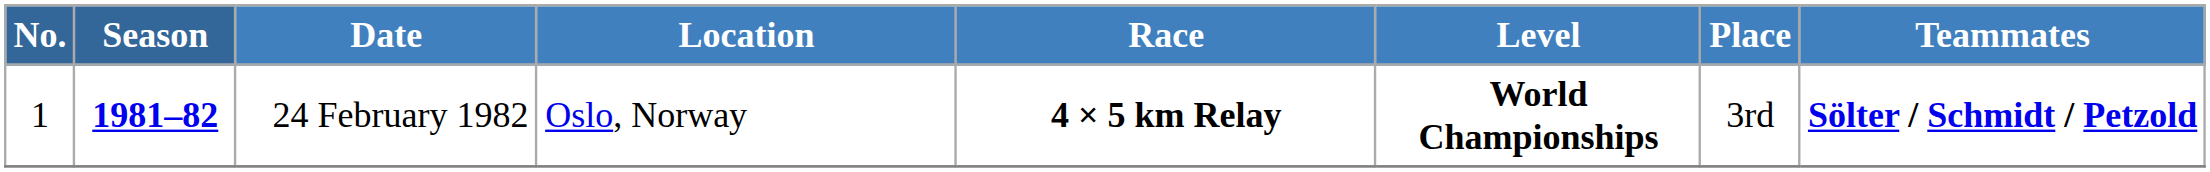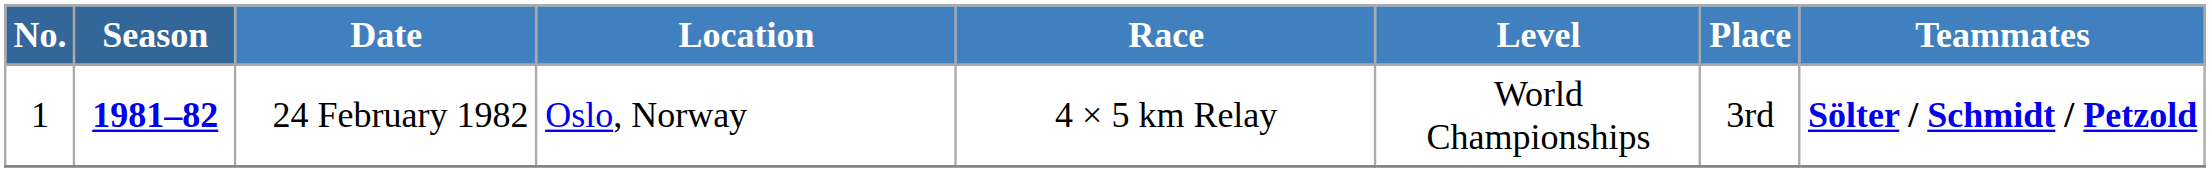(1166, 115) bold -> (1166, 115) normal
(1538, 115) bold -> (1538, 115) normal
